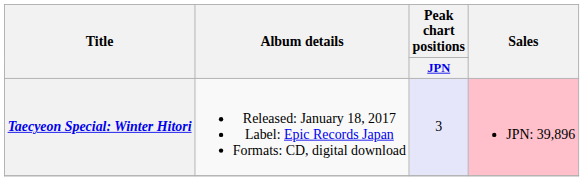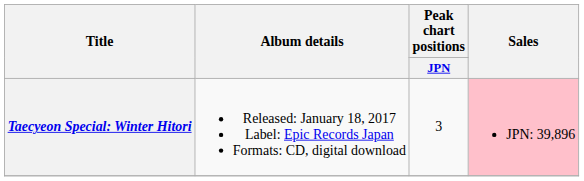(439, 127) lavender background -> (439, 127) no background
